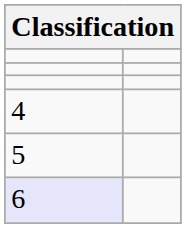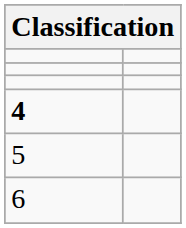(18, 110) normal -> (18, 110) bold
(18, 199) lavender background -> (18, 199) no background
